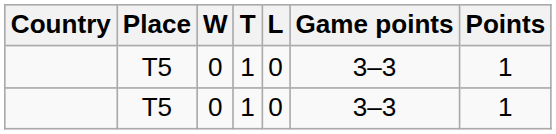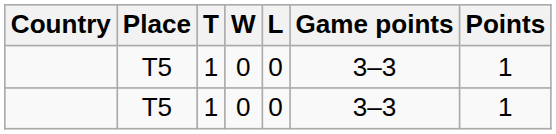columns swapped: (215, 25) <-> (248, 25)
